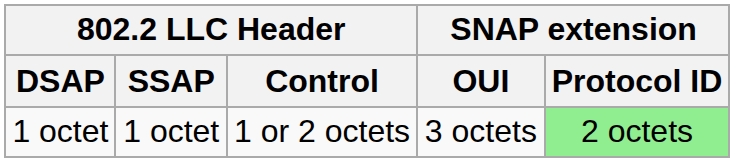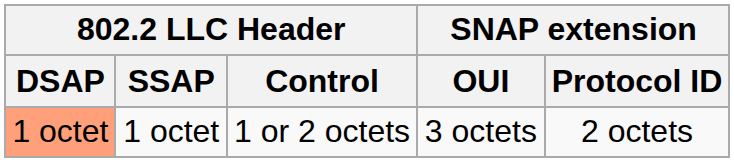(60, 131) no background -> (60, 131) lightsalmon background
(637, 131) lightgreen background -> (637, 131) no background
